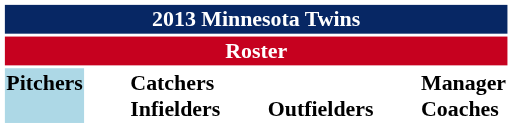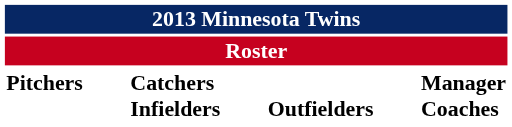(45, 82) lightblue background -> (45, 82) no background
